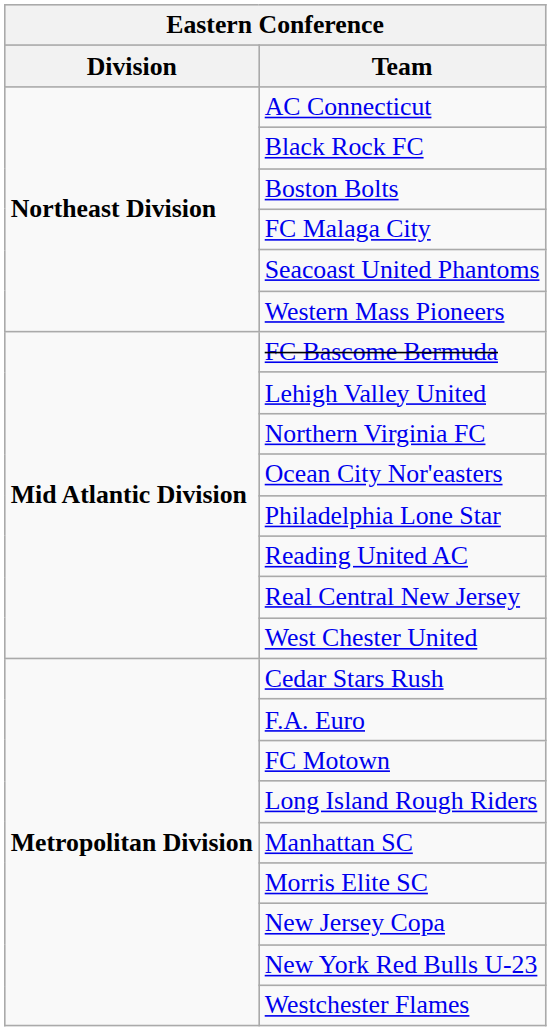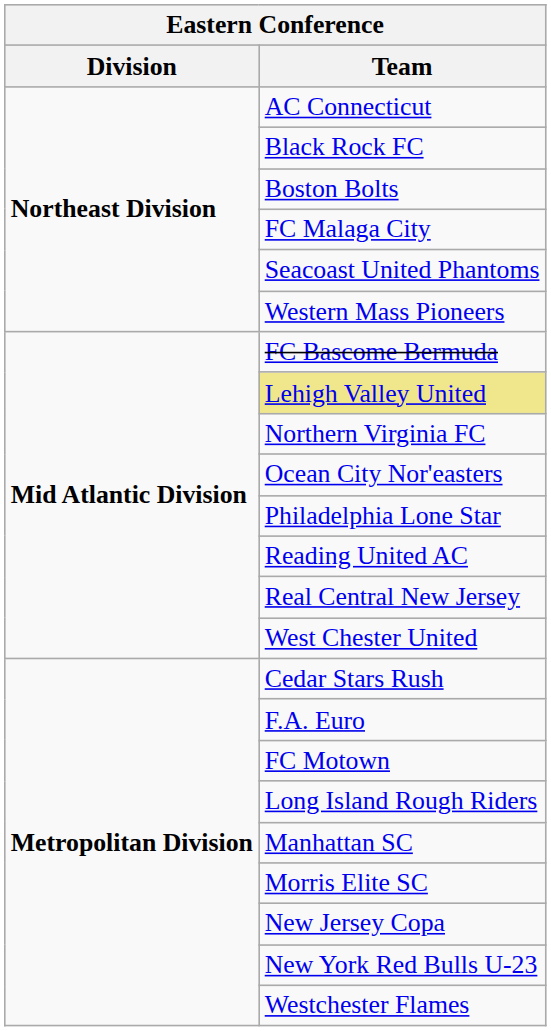(375, 392) no background -> (375, 392) khaki background
